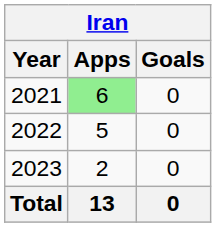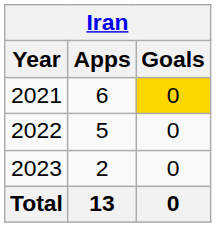(102, 95) lightgreen background -> (102, 95) no background
(173, 95) no background -> (173, 95) gold background
